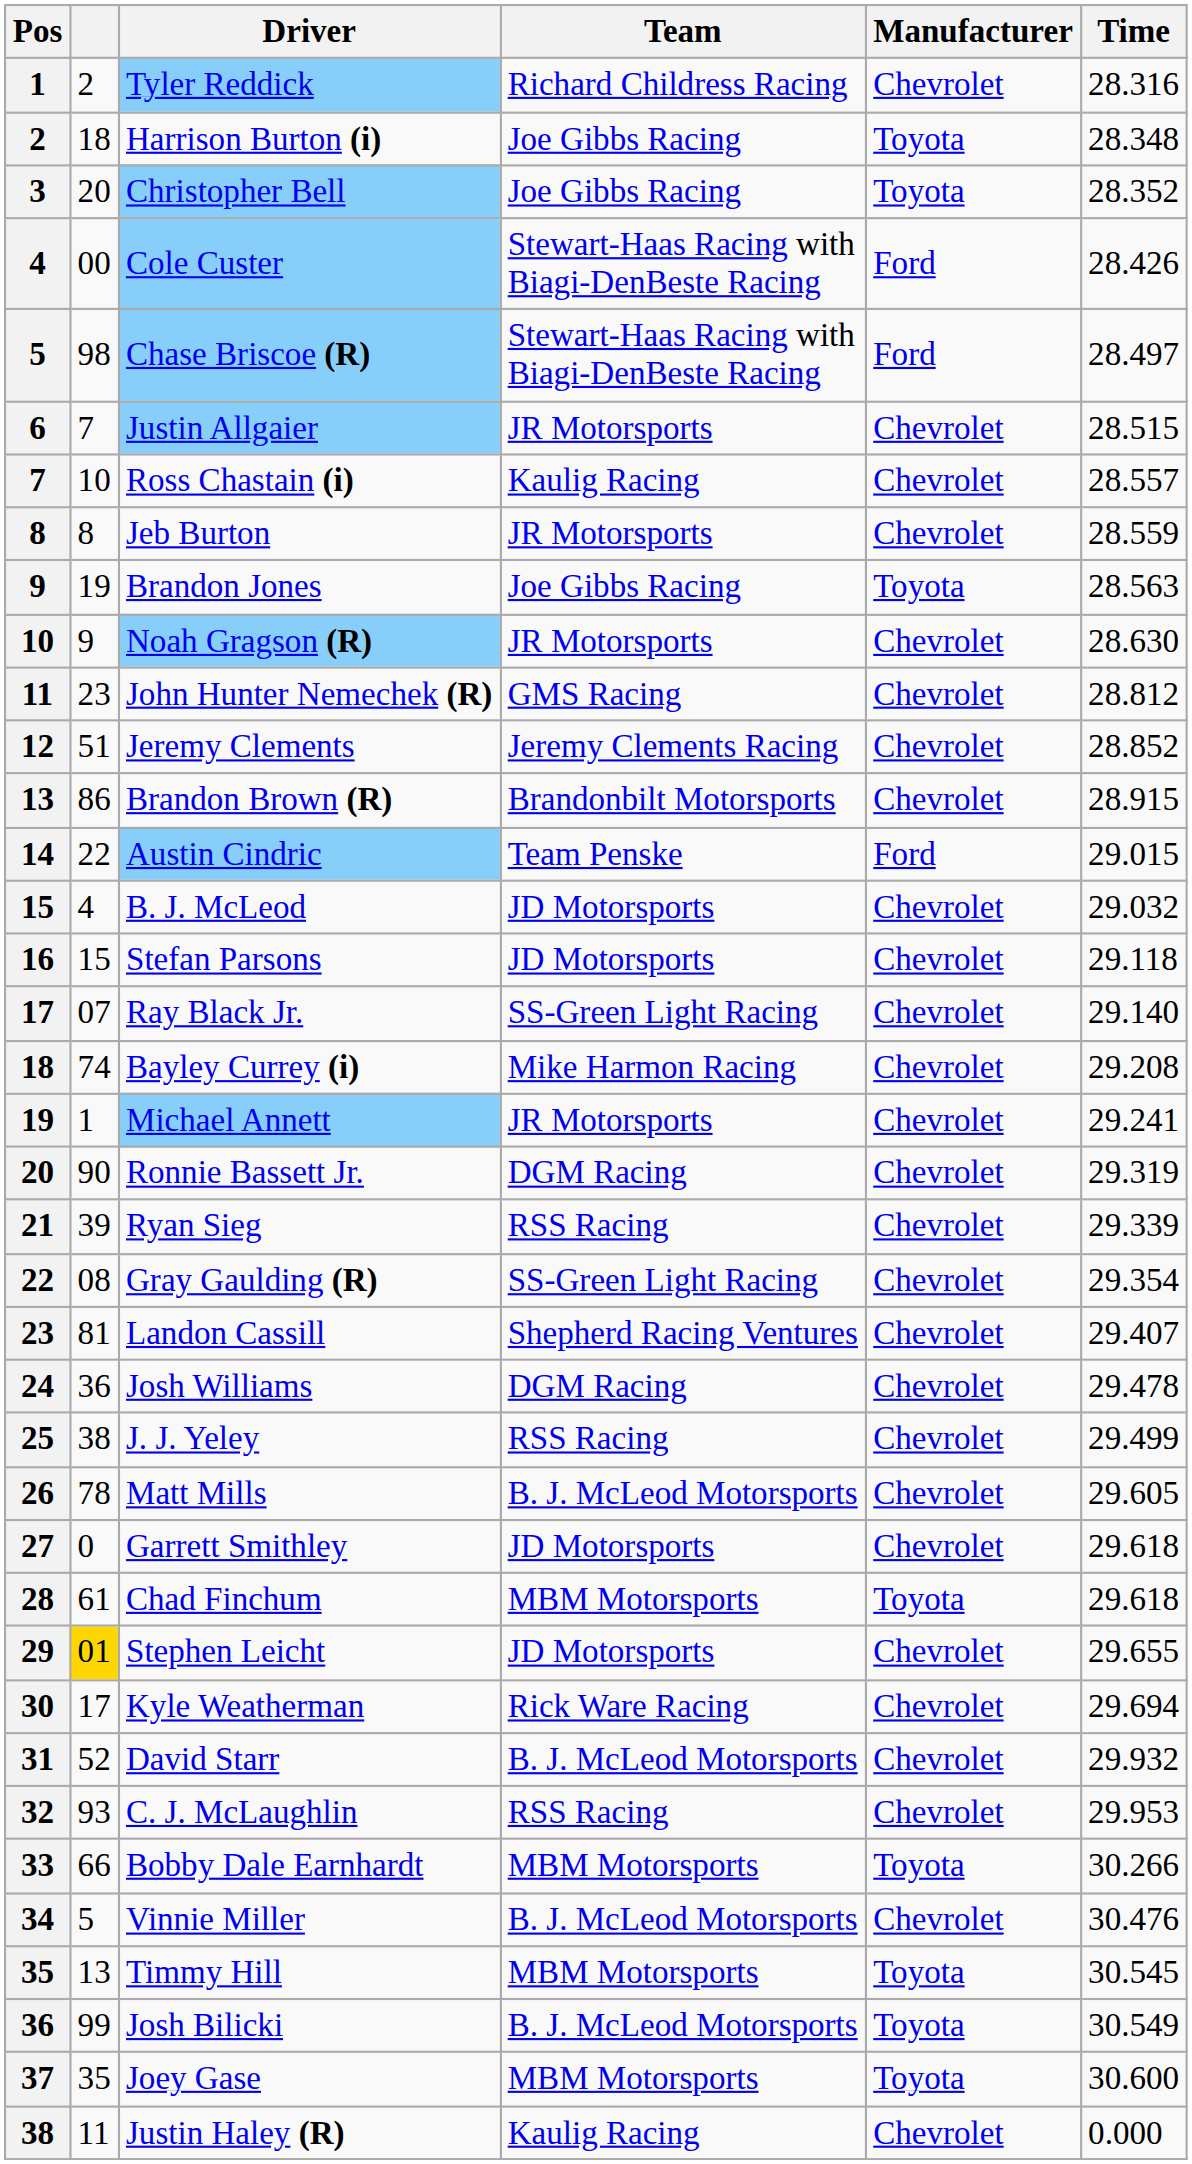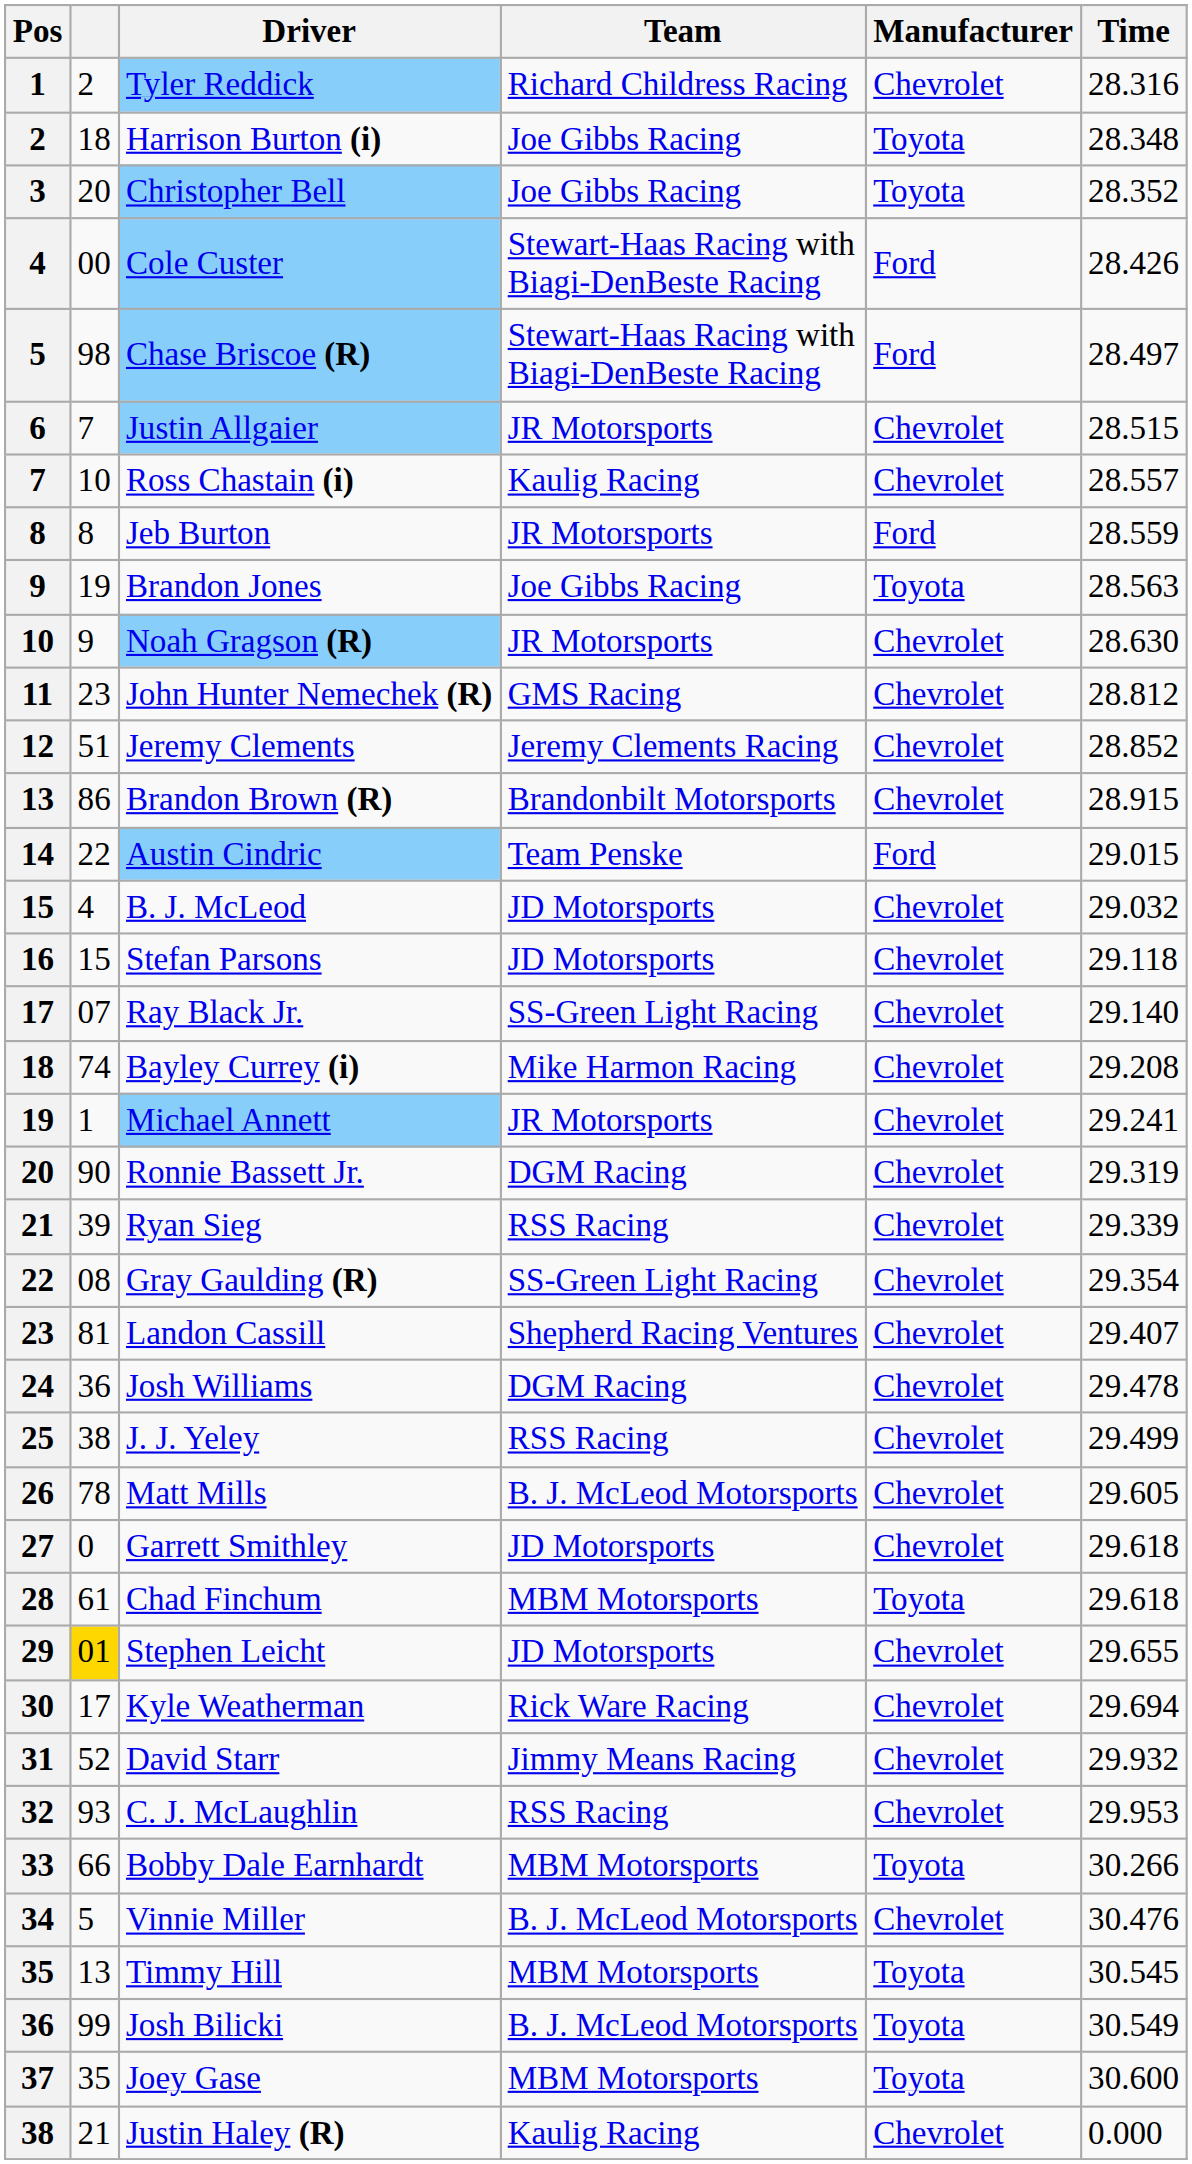(938, 532) Chevrolet -> (904, 532) Ford
(683, 1758) B. J. McLeod Motorsports -> (652, 1758) Jimmy Means Racing
(94, 2131) 11 -> (94, 2131) 21
